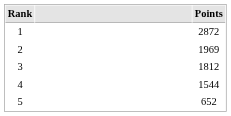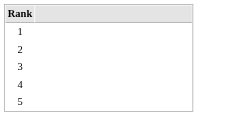- column: (209, 14)
